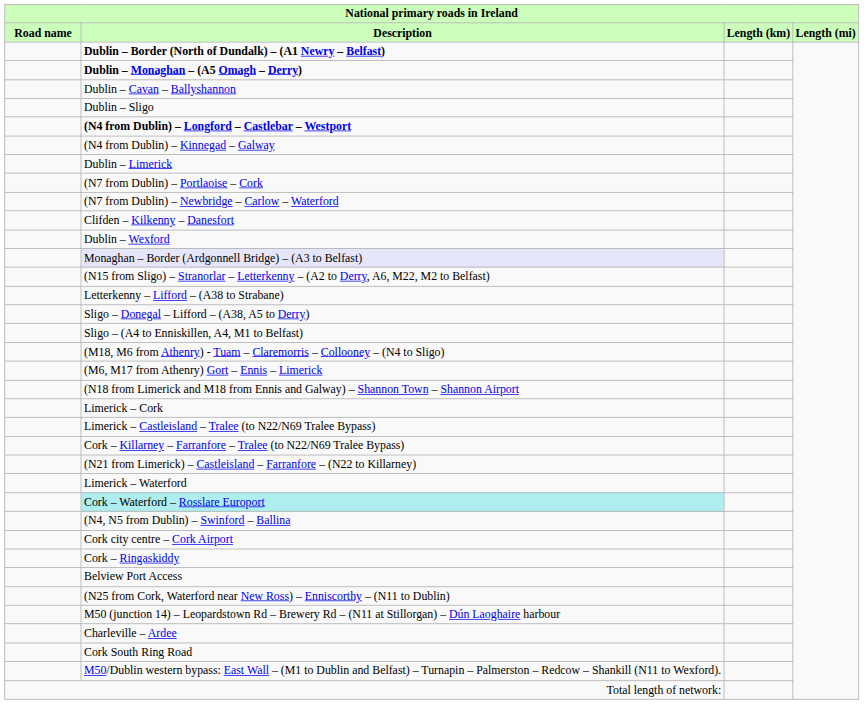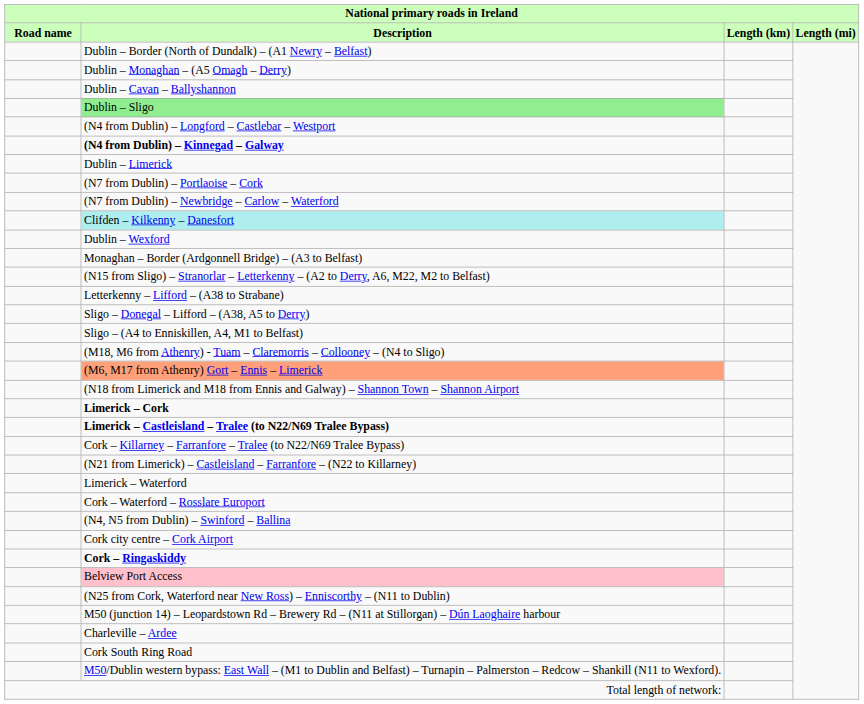(235, 51) bold -> (228, 51) normal
(193, 70) bold -> (187, 70) normal
(119, 107) no background -> (119, 107) lightgreen background
(218, 126) bold -> (210, 126) normal
(179, 145) normal -> (184, 145) bold
(159, 220) no background -> (159, 220) paleturquoise background
(223, 257) lavender background -> (223, 257) no background
(203, 370) no background -> (203, 370) lightsalmon background
(123, 408) normal -> (126, 408) bold
(230, 426) normal -> (236, 426) bold
(174, 502) paleturquoise background -> (174, 502) no background
(132, 558) normal -> (135, 558) bold
(133, 577) no background -> (133, 577) pink background
